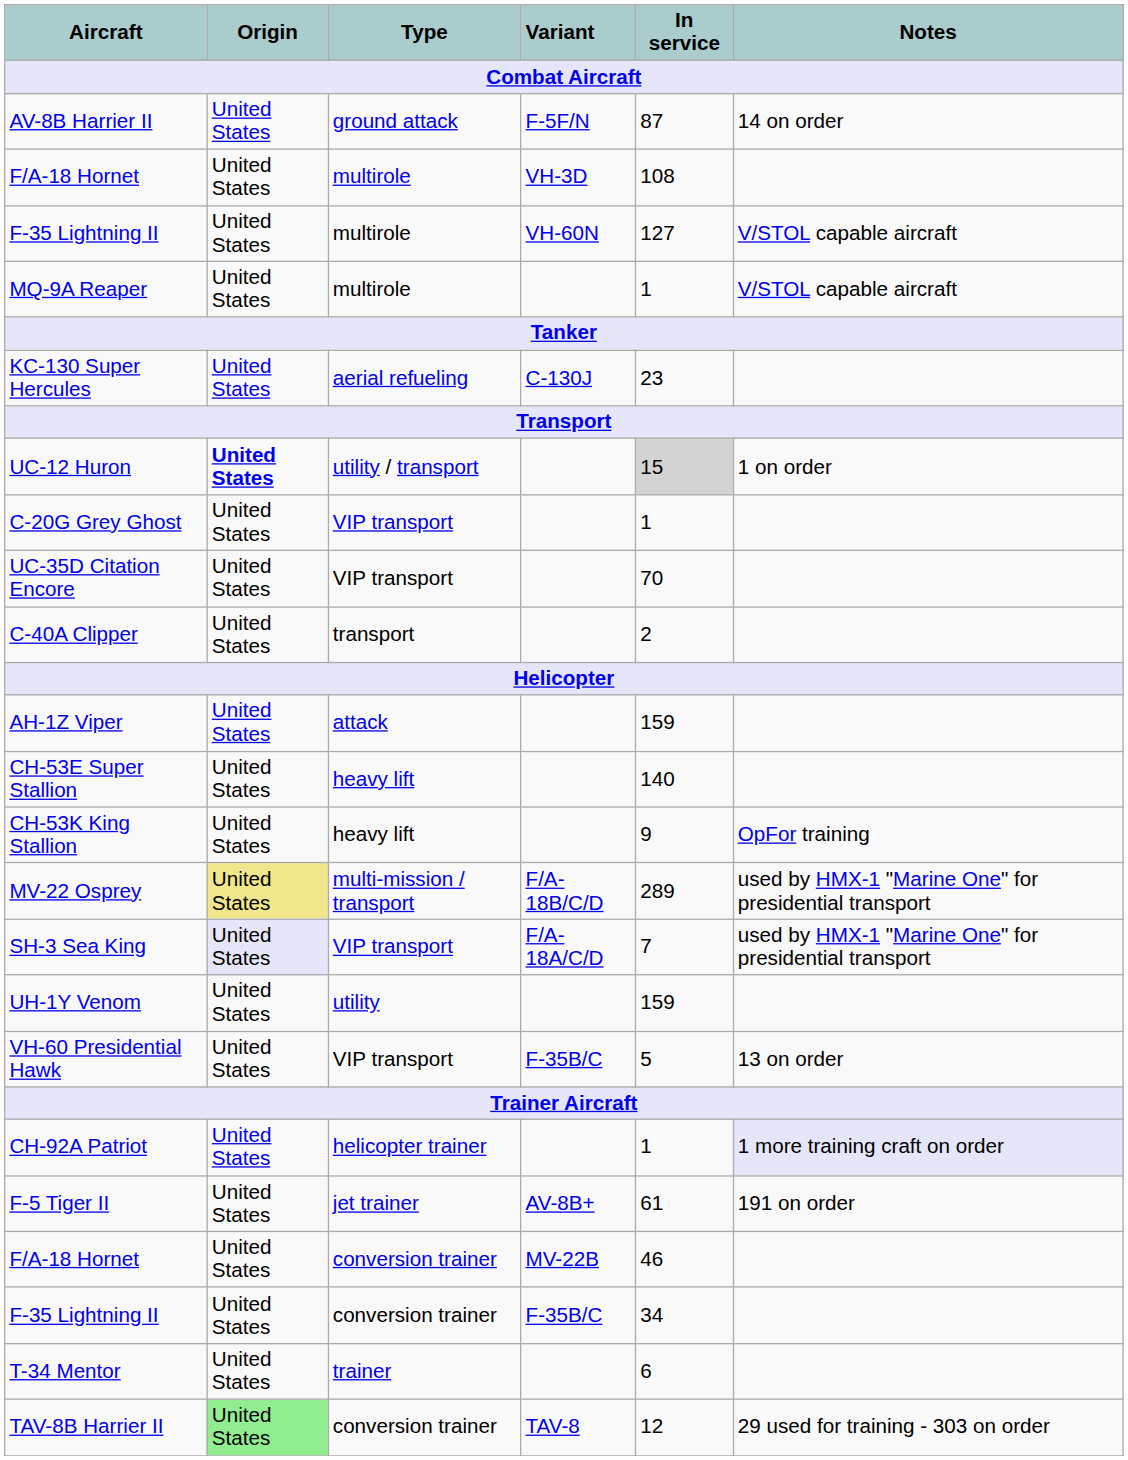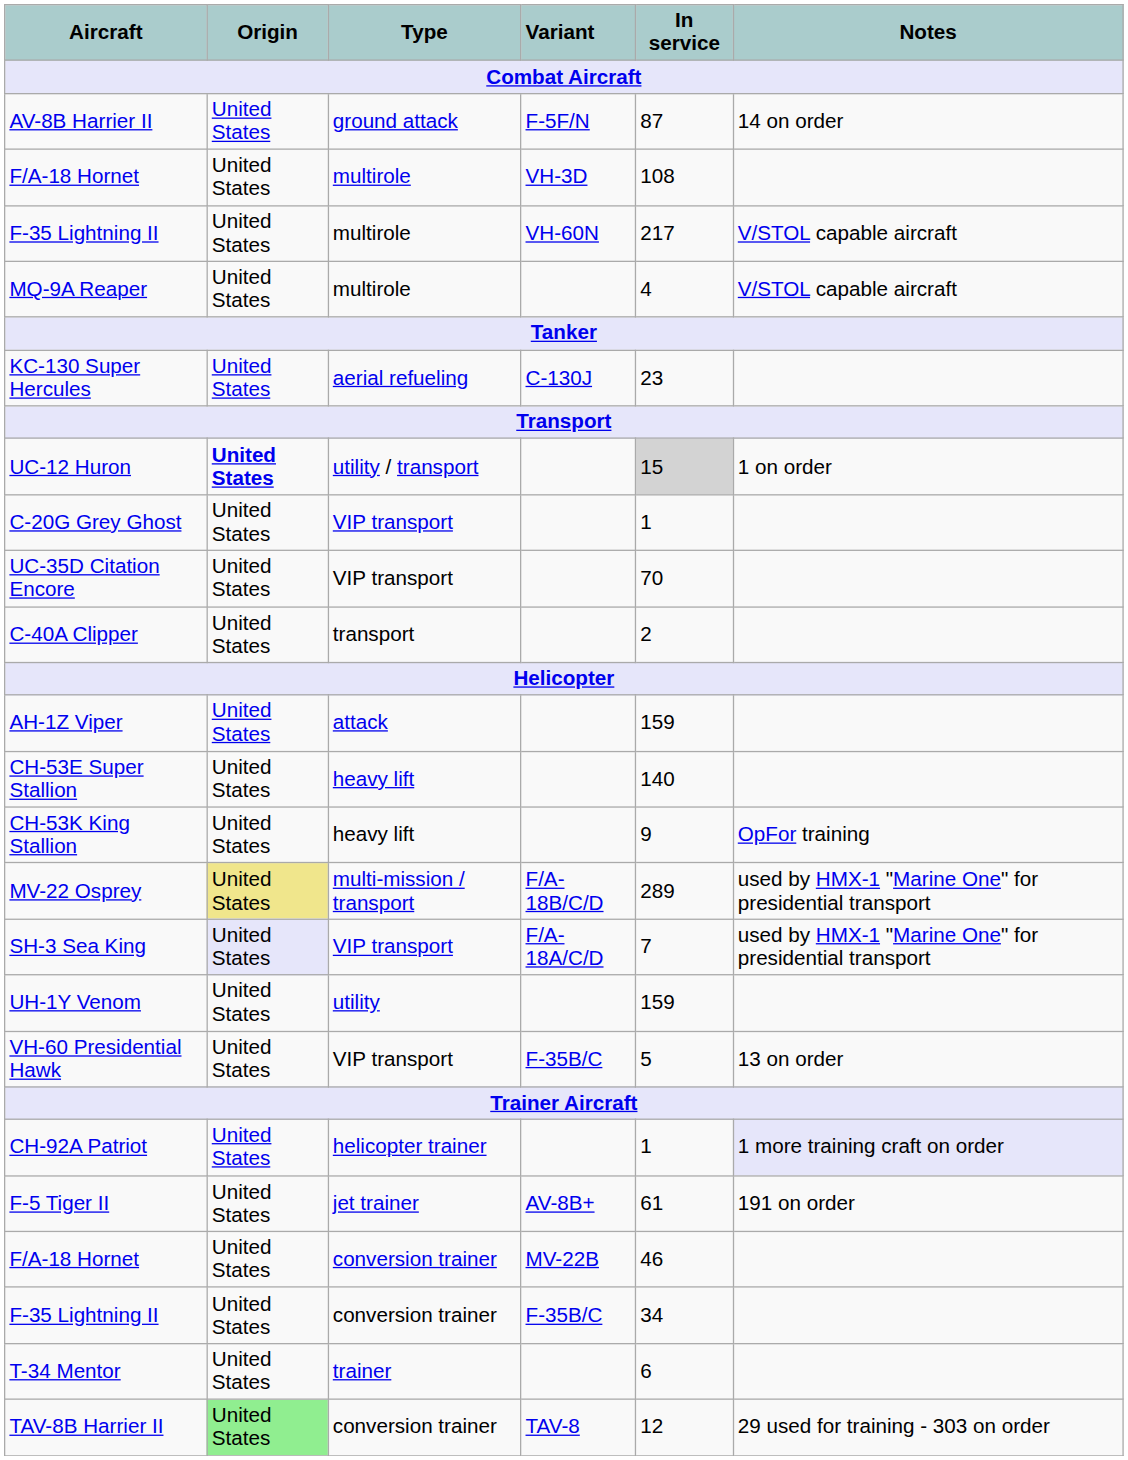(658, 233) 127 -> (658, 233) 217
(646, 289) 1 -> (646, 289) 4
